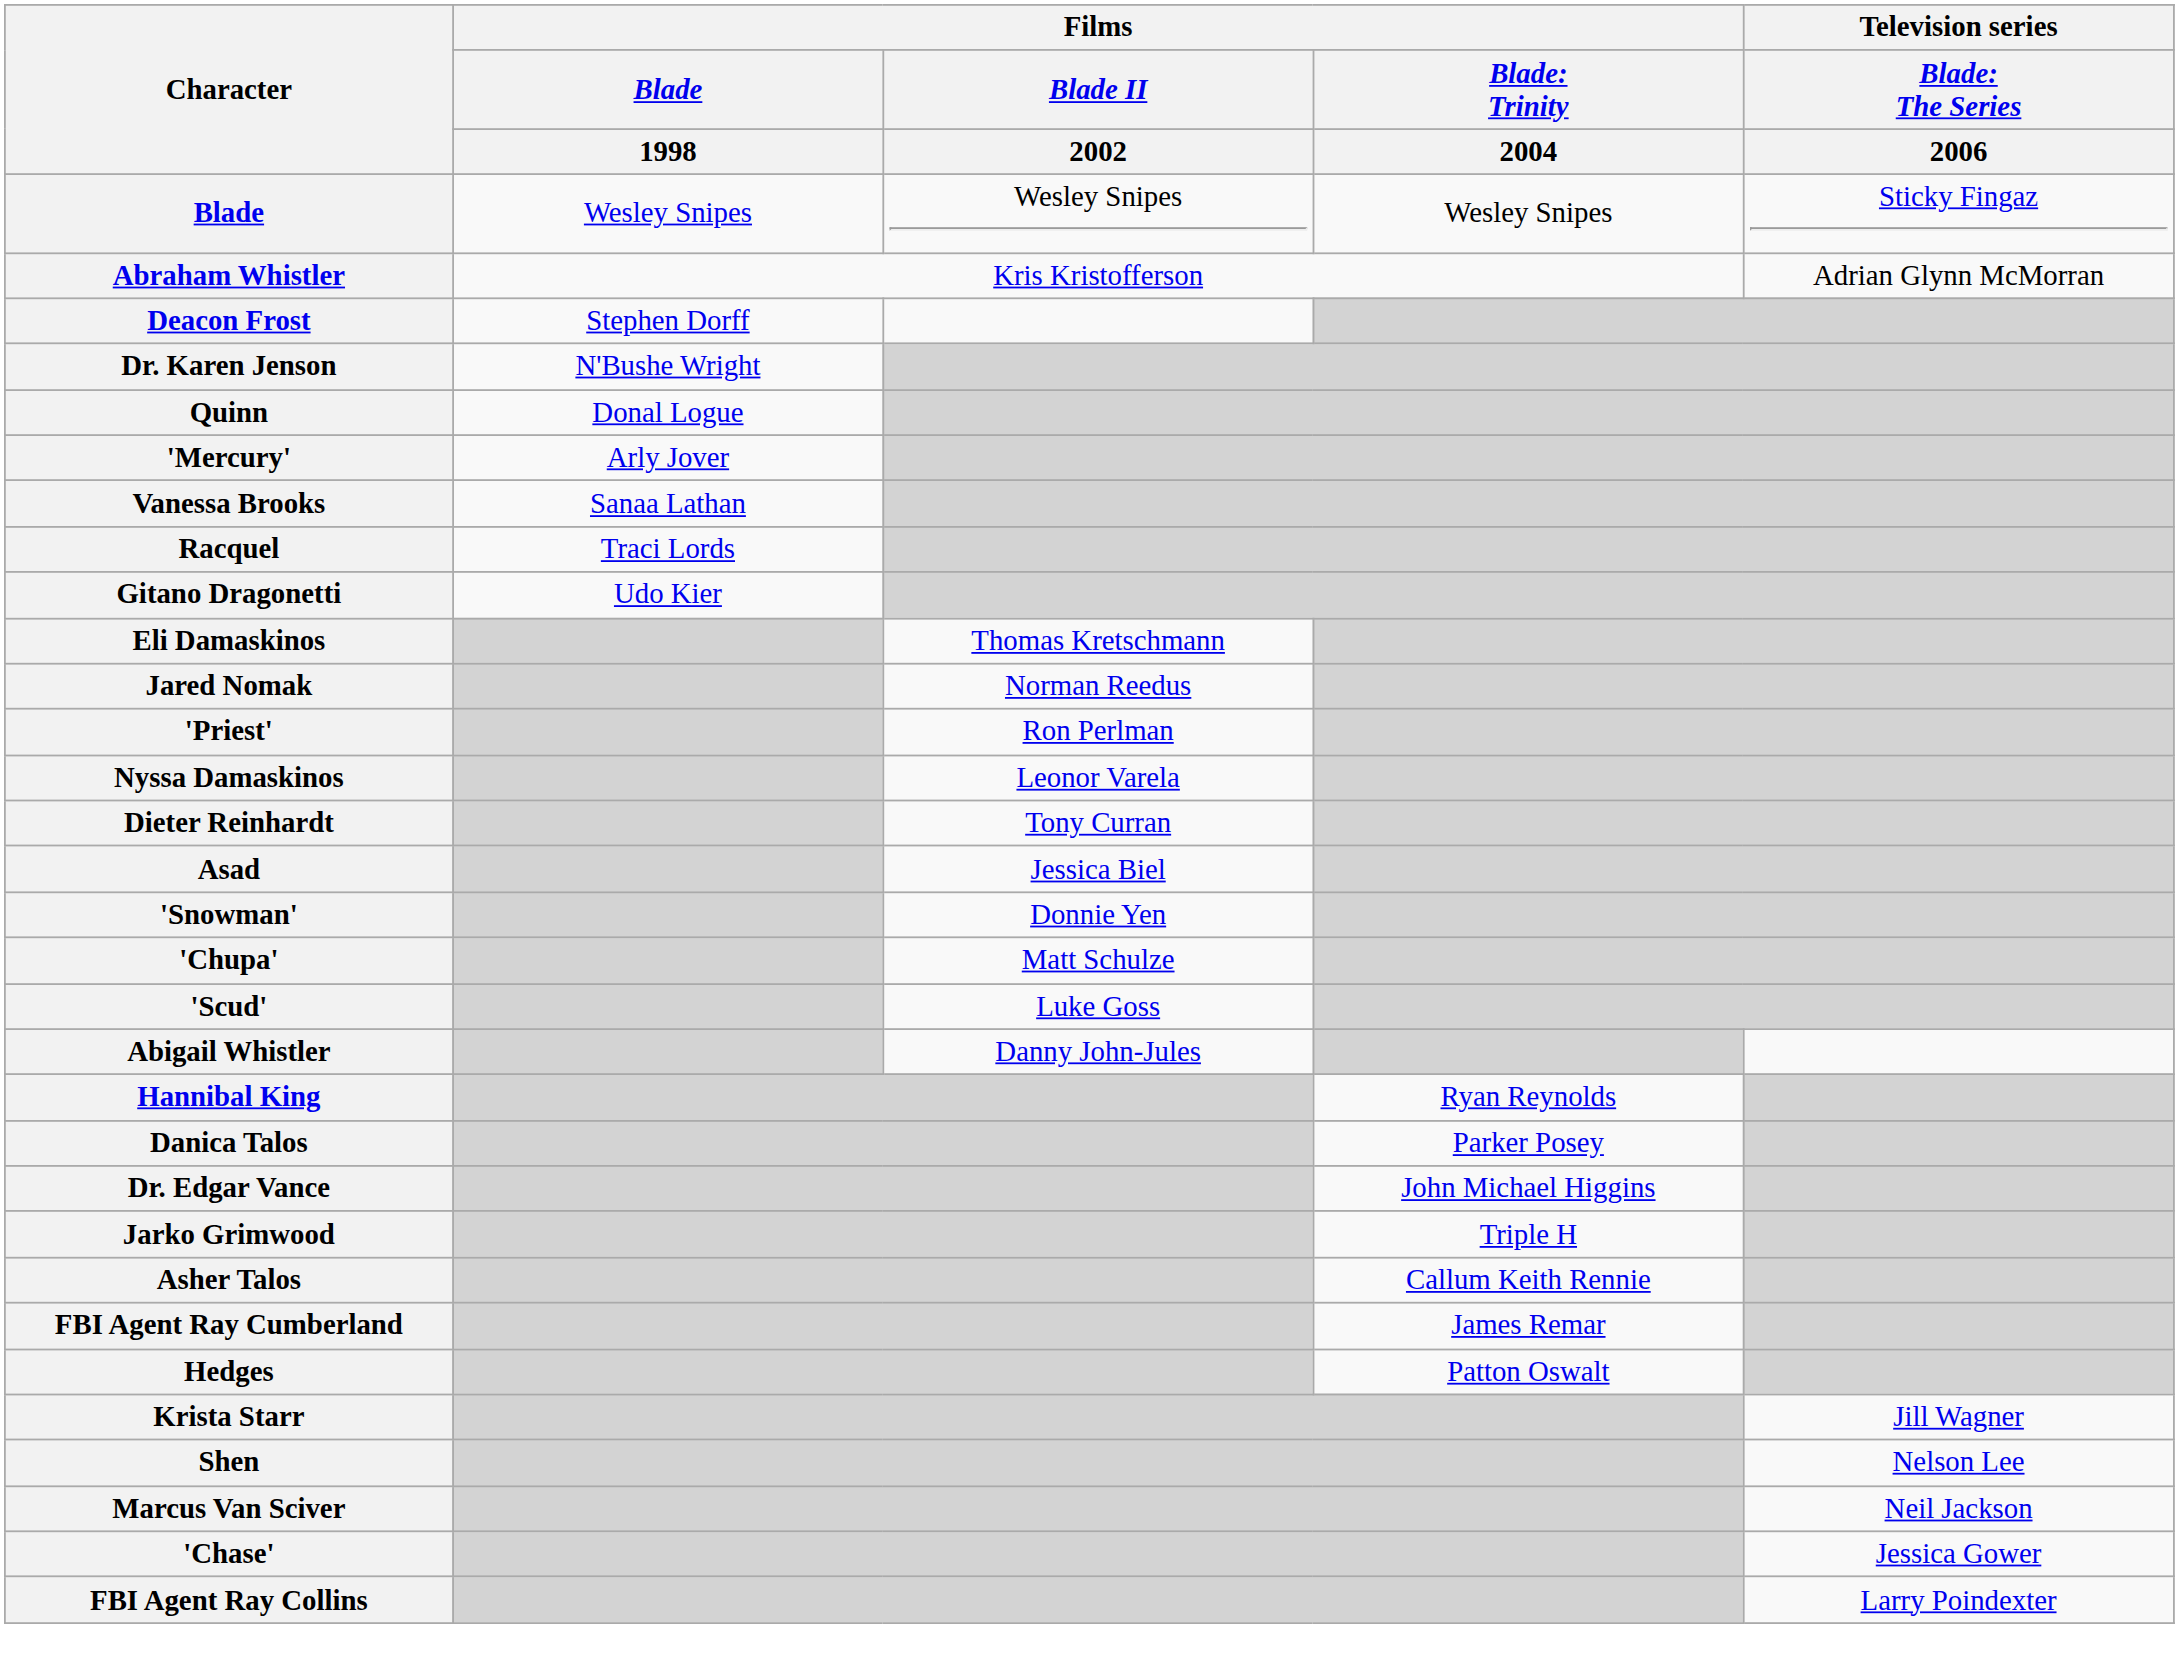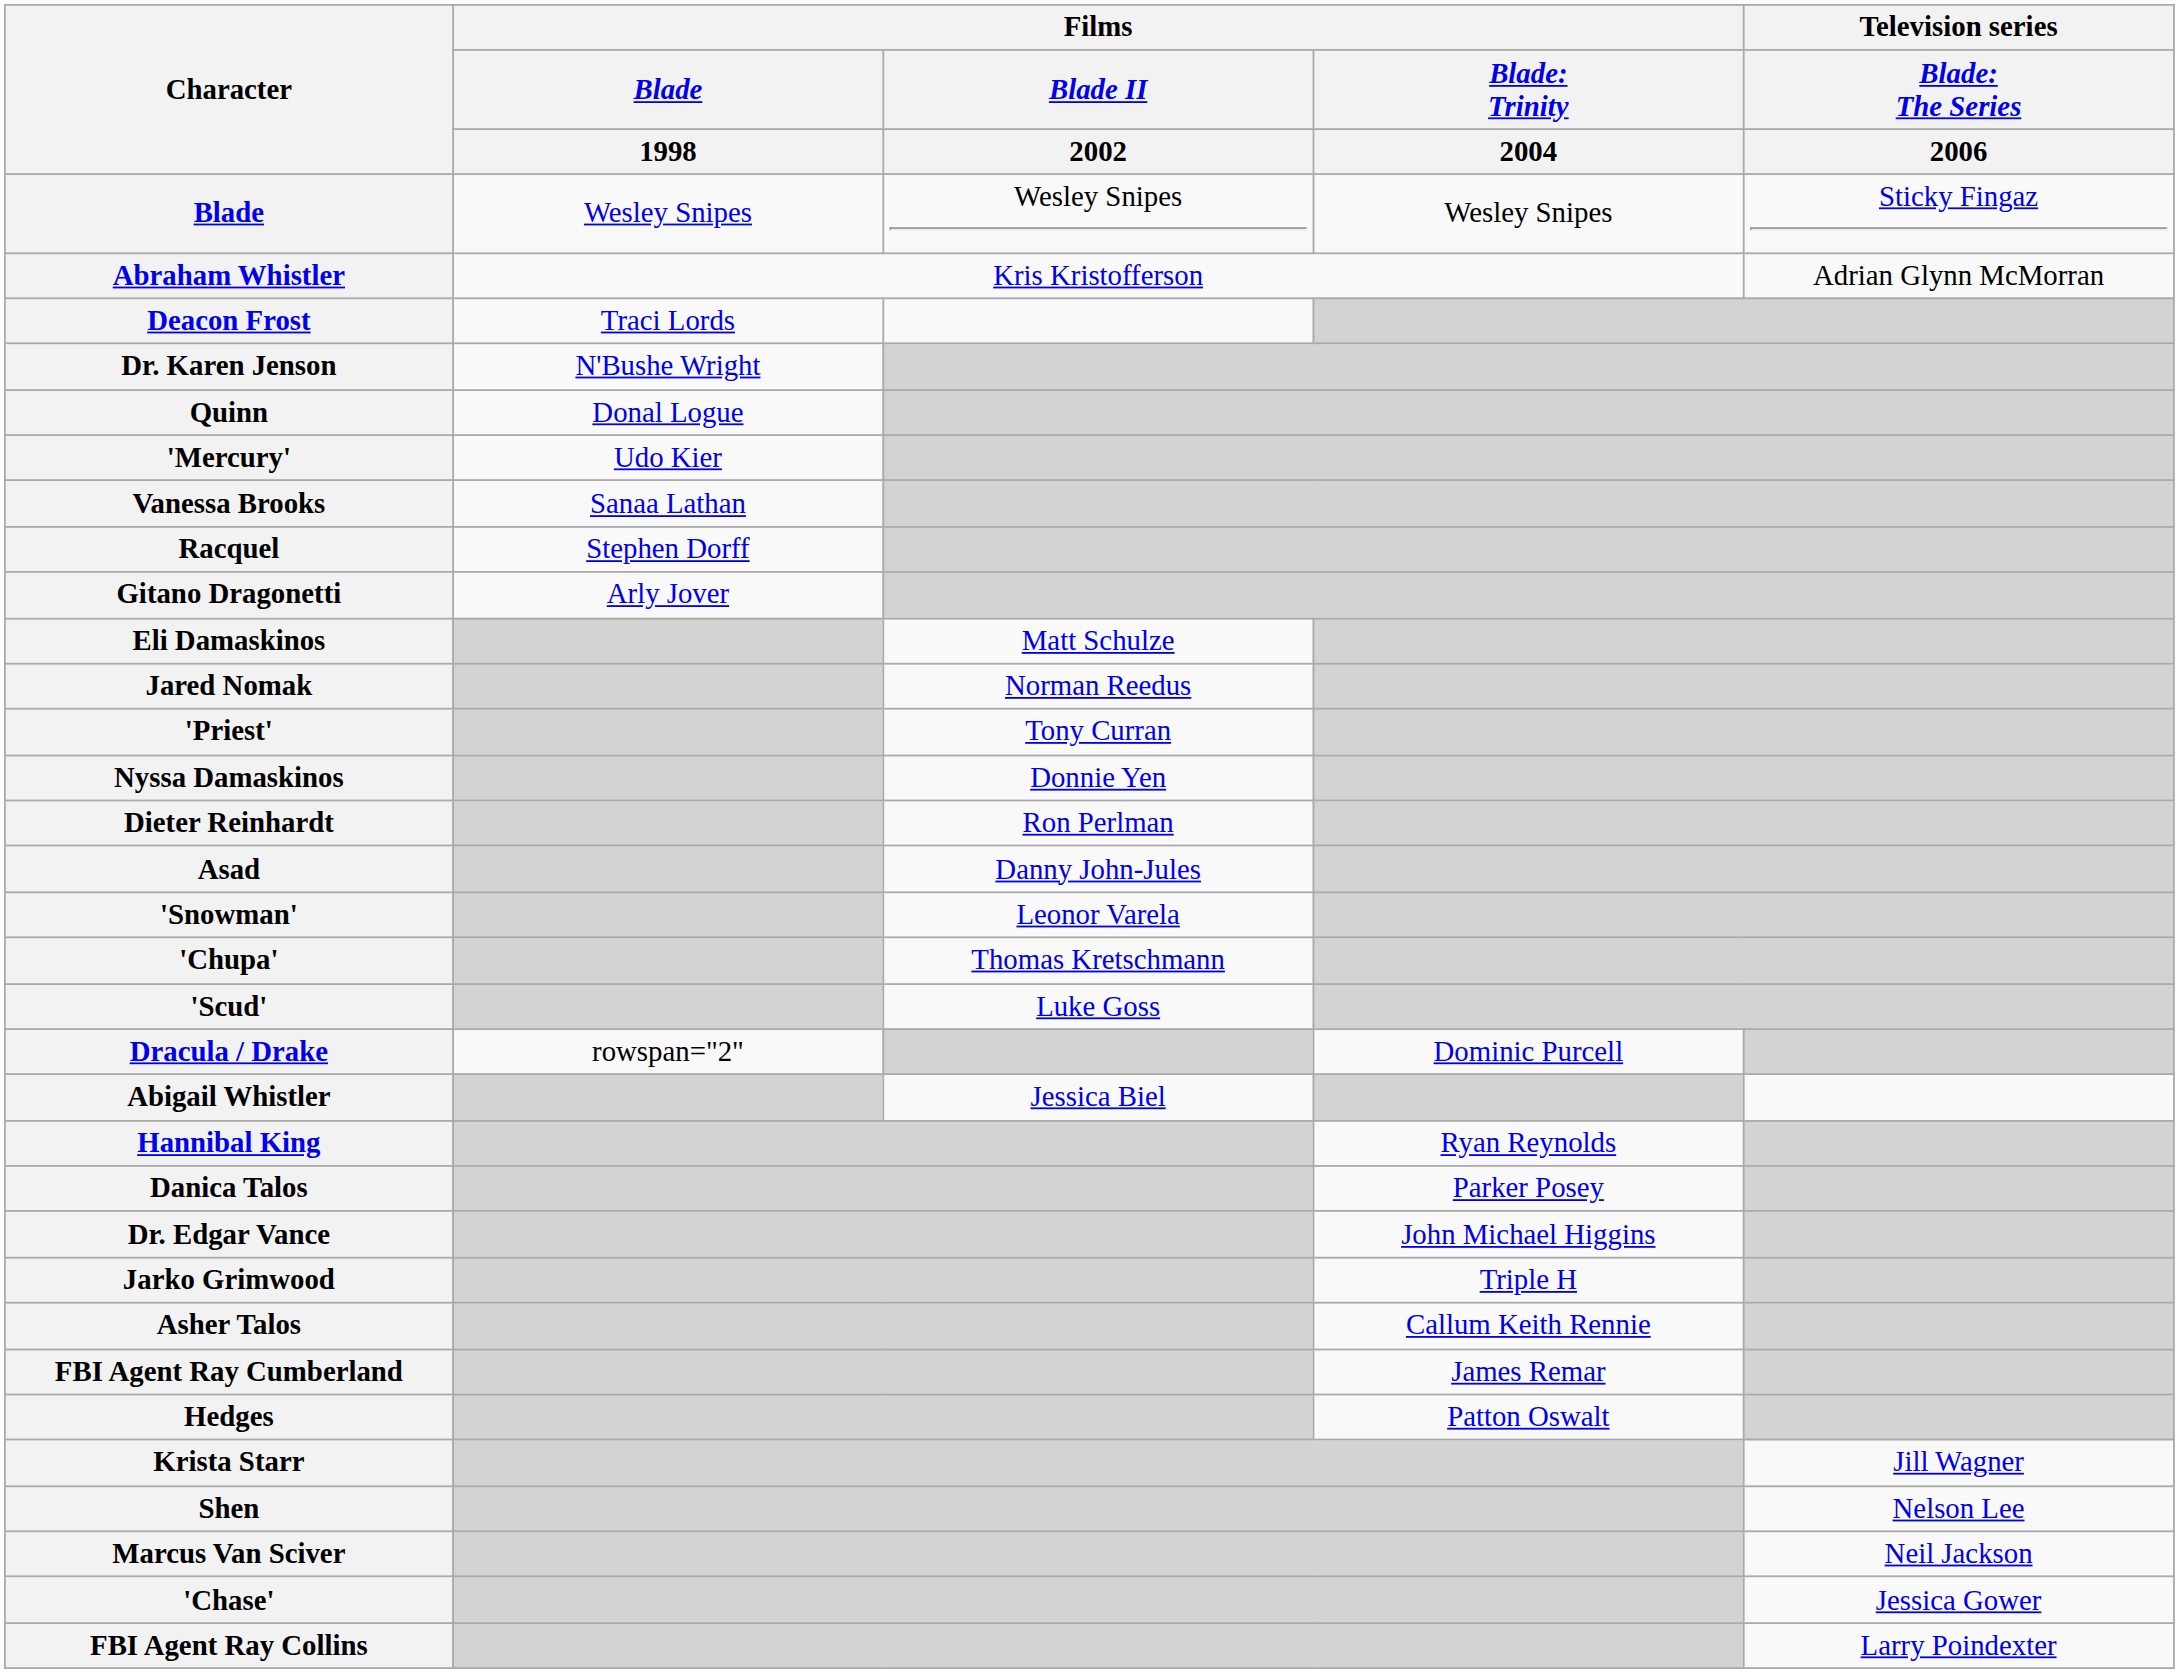(668, 320) Stephen Dorff -> (668, 320) Traci Lords
(668, 457) Arly Jover -> (668, 457) Udo Kier
(668, 548) Traci Lords -> (668, 548) Stephen Dorff
(668, 594) Udo Kier -> (668, 594) Arly Jover
(1098, 640) Thomas Kretschmann -> (1098, 640) Matt Schulze
(1098, 731) Ron Perlman -> (1098, 731) Tony Curran
(1098, 777) Leonor Varela -> (1098, 777) Donnie Yen
(1098, 822) Tony Curran -> (1098, 822) Ron Perlman
(1098, 868) Jessica Biel -> (1098, 868) Danny John-Jules
(1098, 914) Donnie Yen -> (1098, 914) Leonor Varela
(1098, 959) Matt Schulze -> (1098, 959) Thomas Kretschmann
+ row: (229, 1051)
(1098, 1051) Danny John-Jules -> (1098, 1096) Jessica Biel
